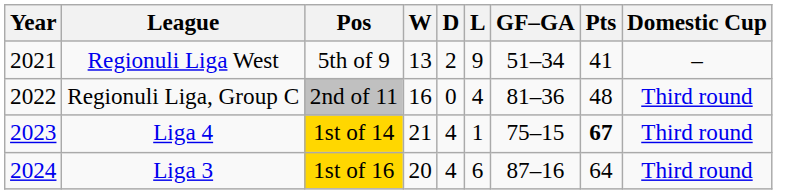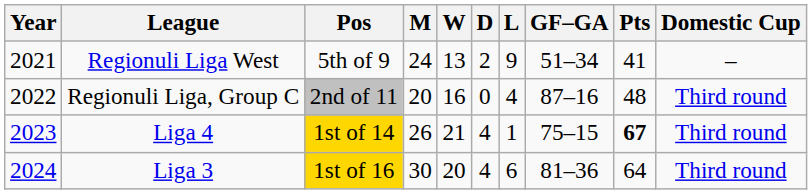+ column: (420, 22)
(535, 96) 81–36 -> (569, 96) 87–16
(535, 170) 87–16 -> (569, 170) 81–36
